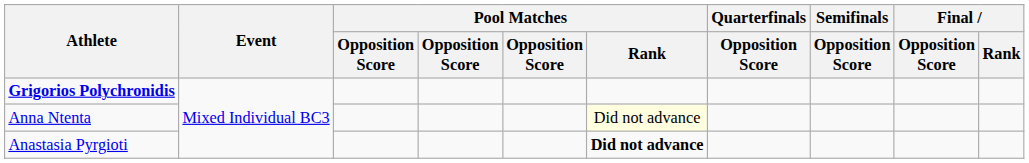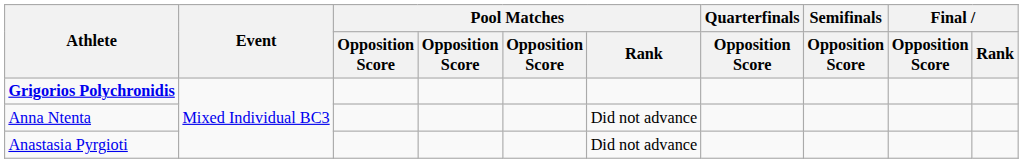(647, 118) lightyellow background -> (644, 118) no background
(647, 144) bold -> (644, 144) normal
